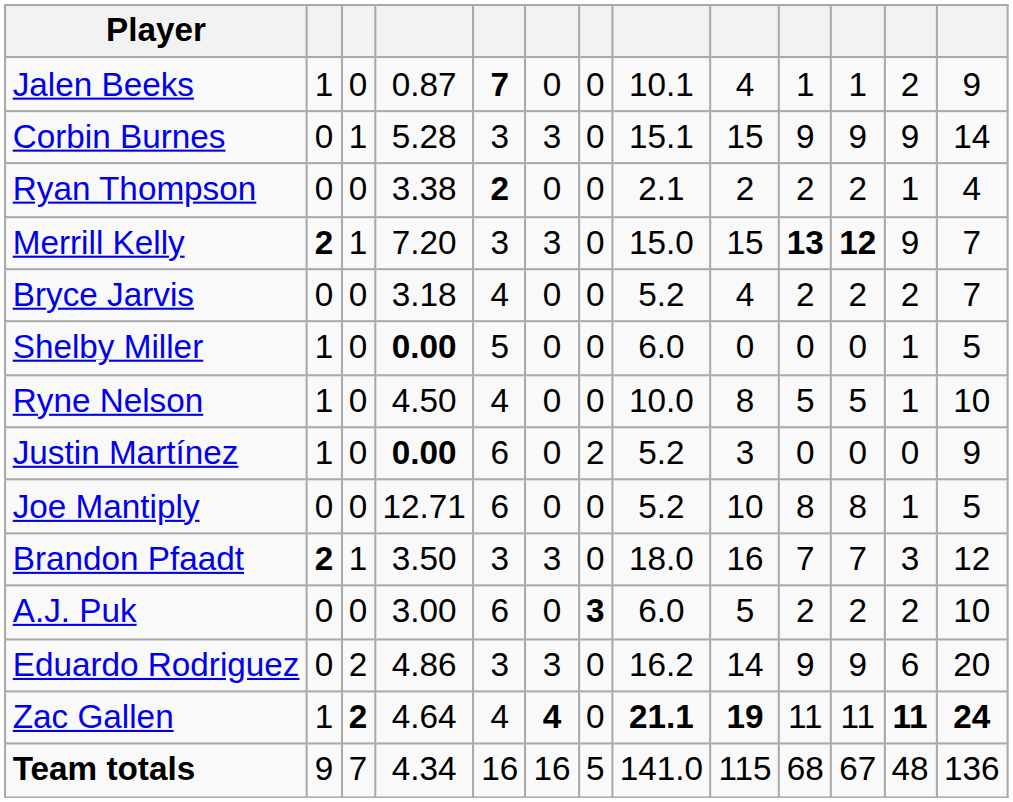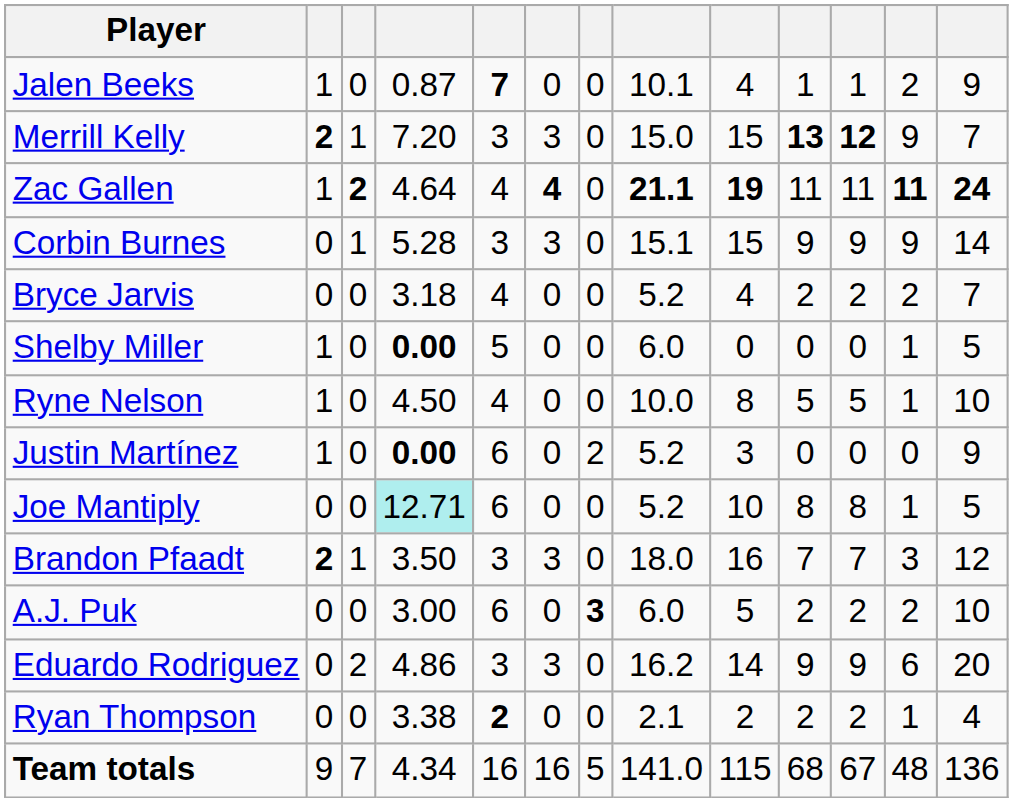rows swapped: (119, 136) <-> (99, 242)
rows swapped: (93, 717) <-> (135, 189)
(424, 505) no background -> (424, 505) paleturquoise background
